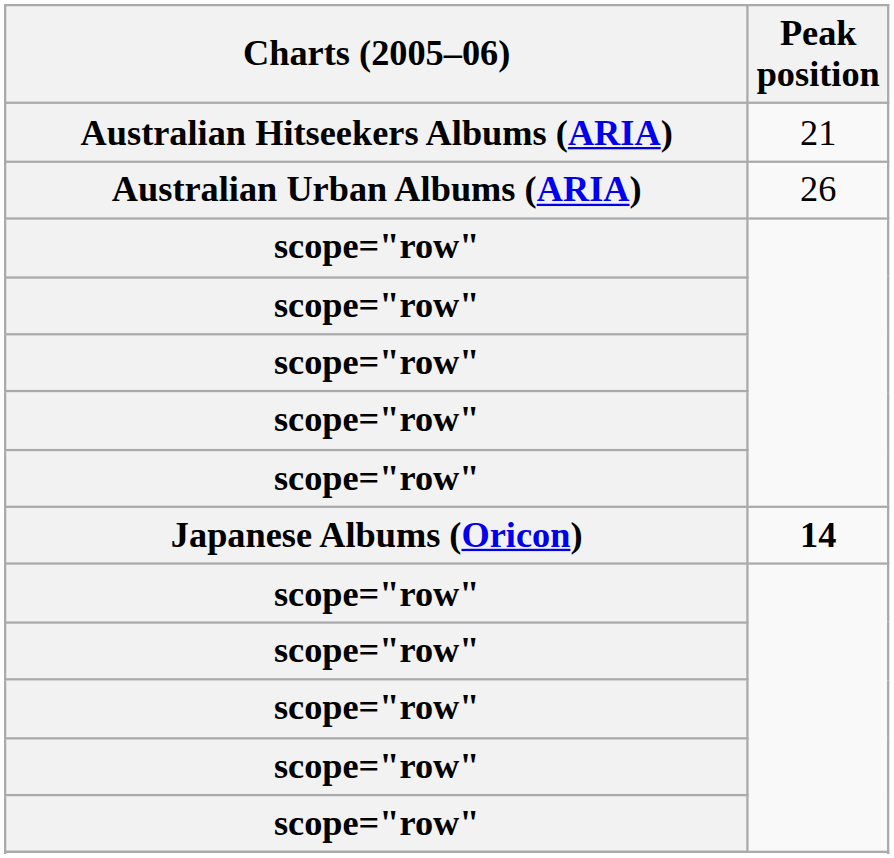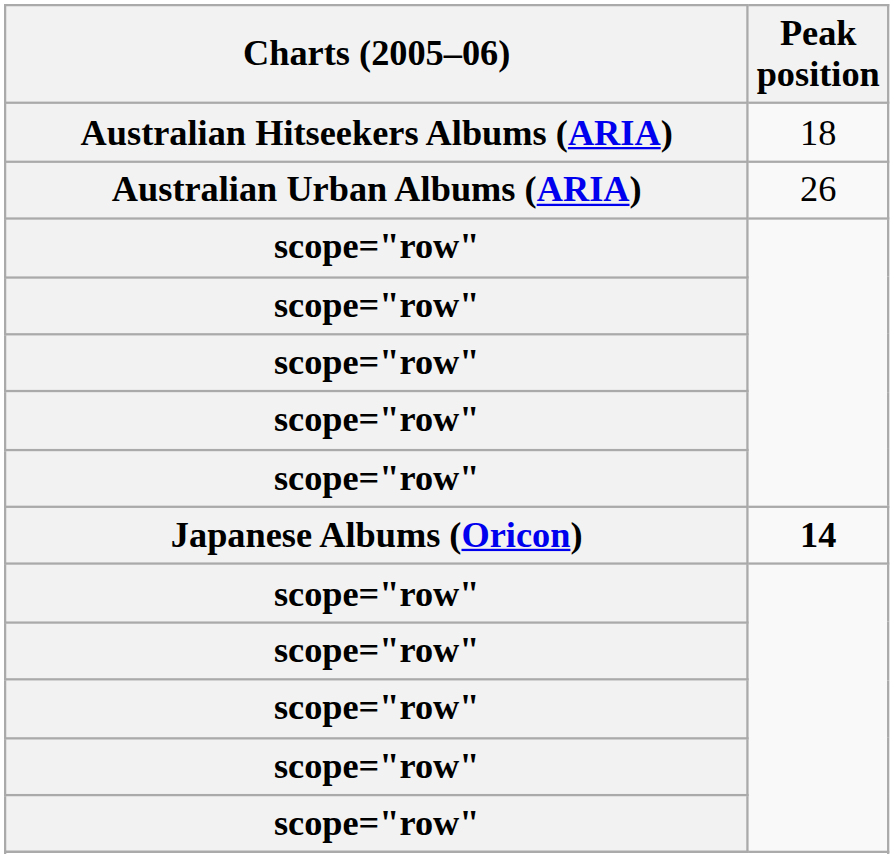(818, 131) 21 -> (818, 131) 18
